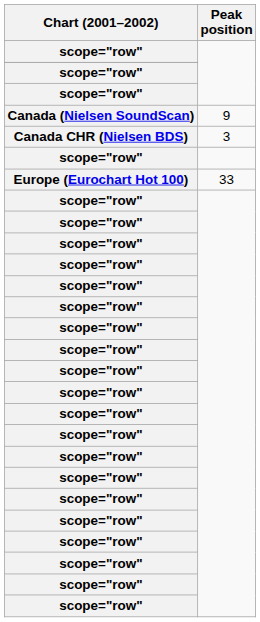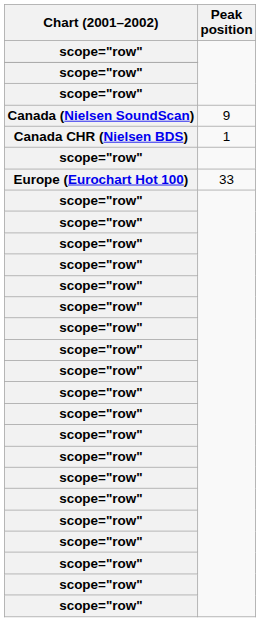(227, 136) 3 -> (227, 136) 1
